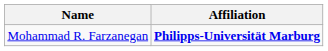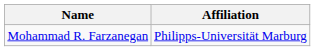(237, 35) bold -> (230, 35) normal
